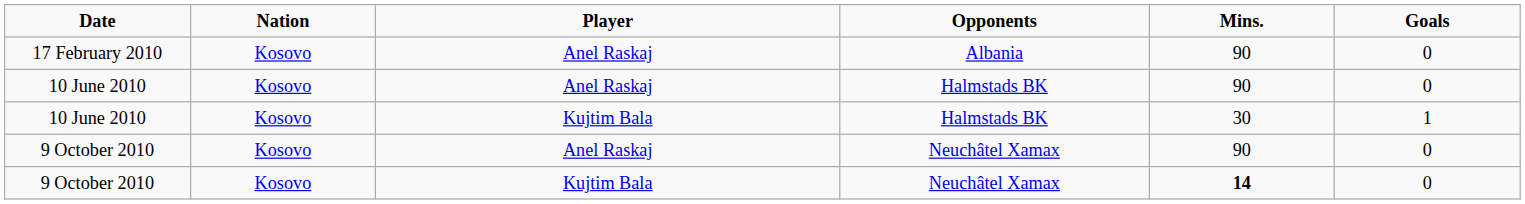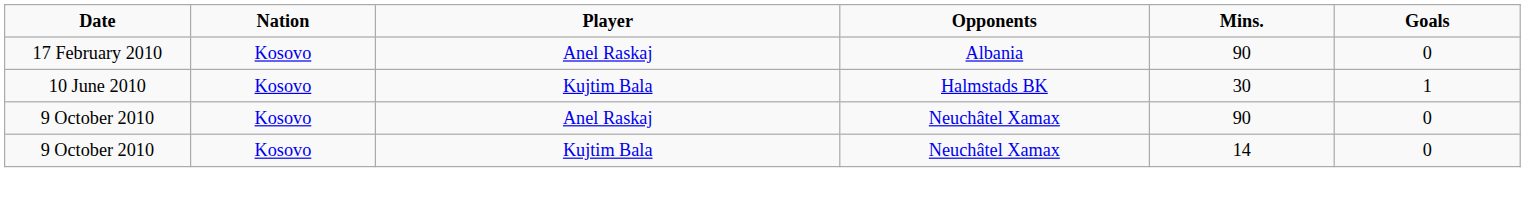- row: (97, 85)
(1242, 182) bold -> (1242, 150) normal
